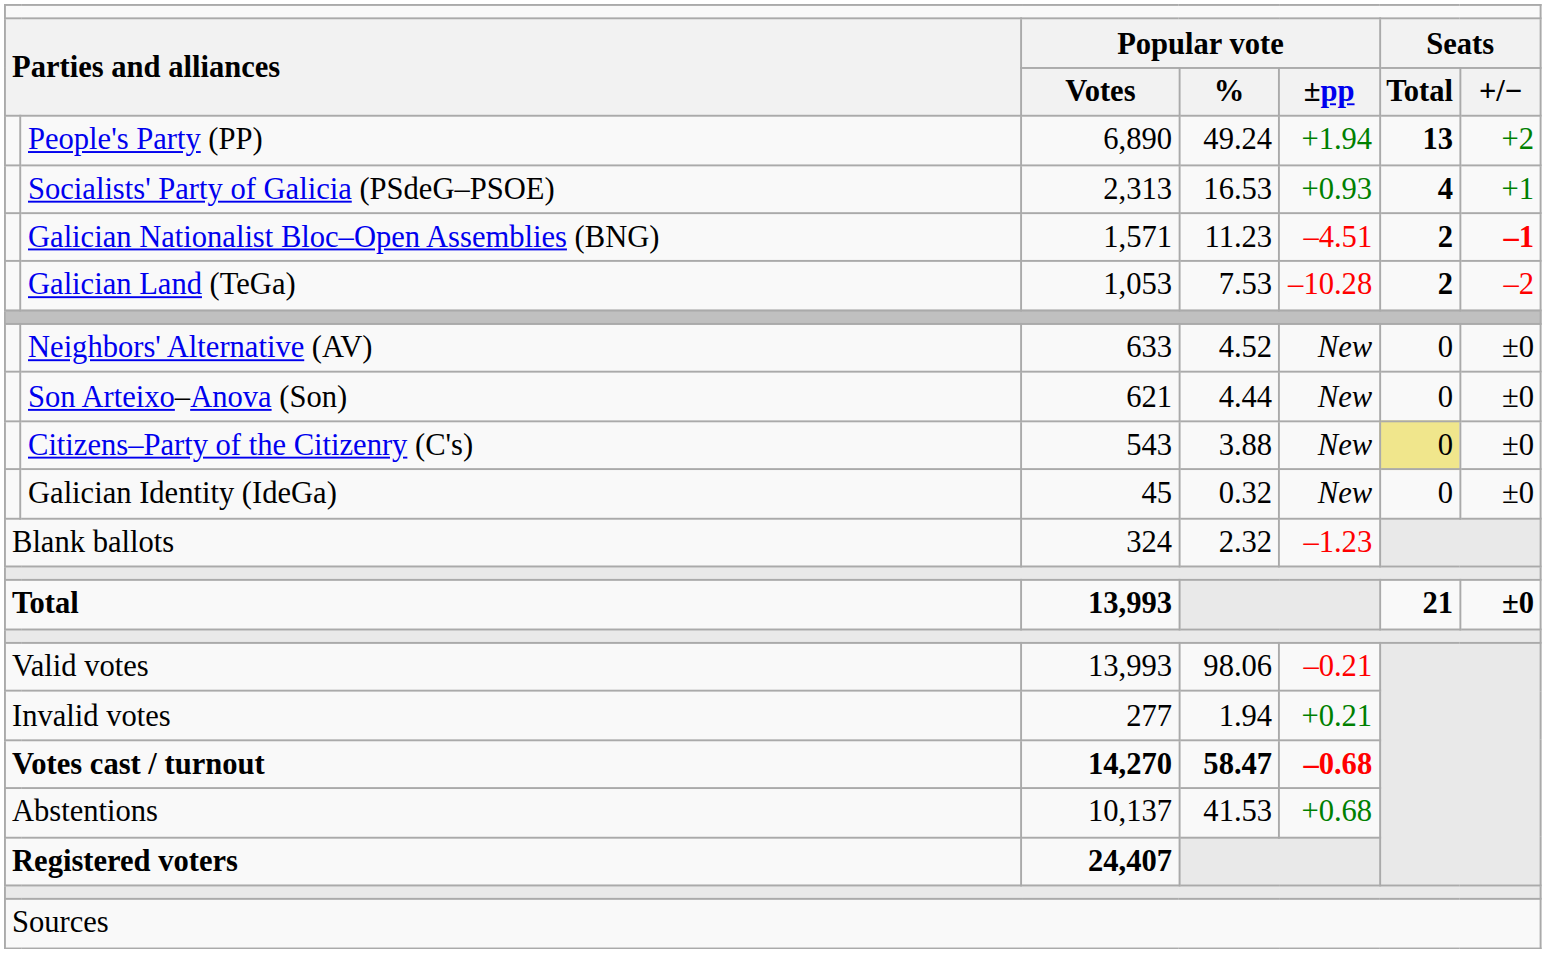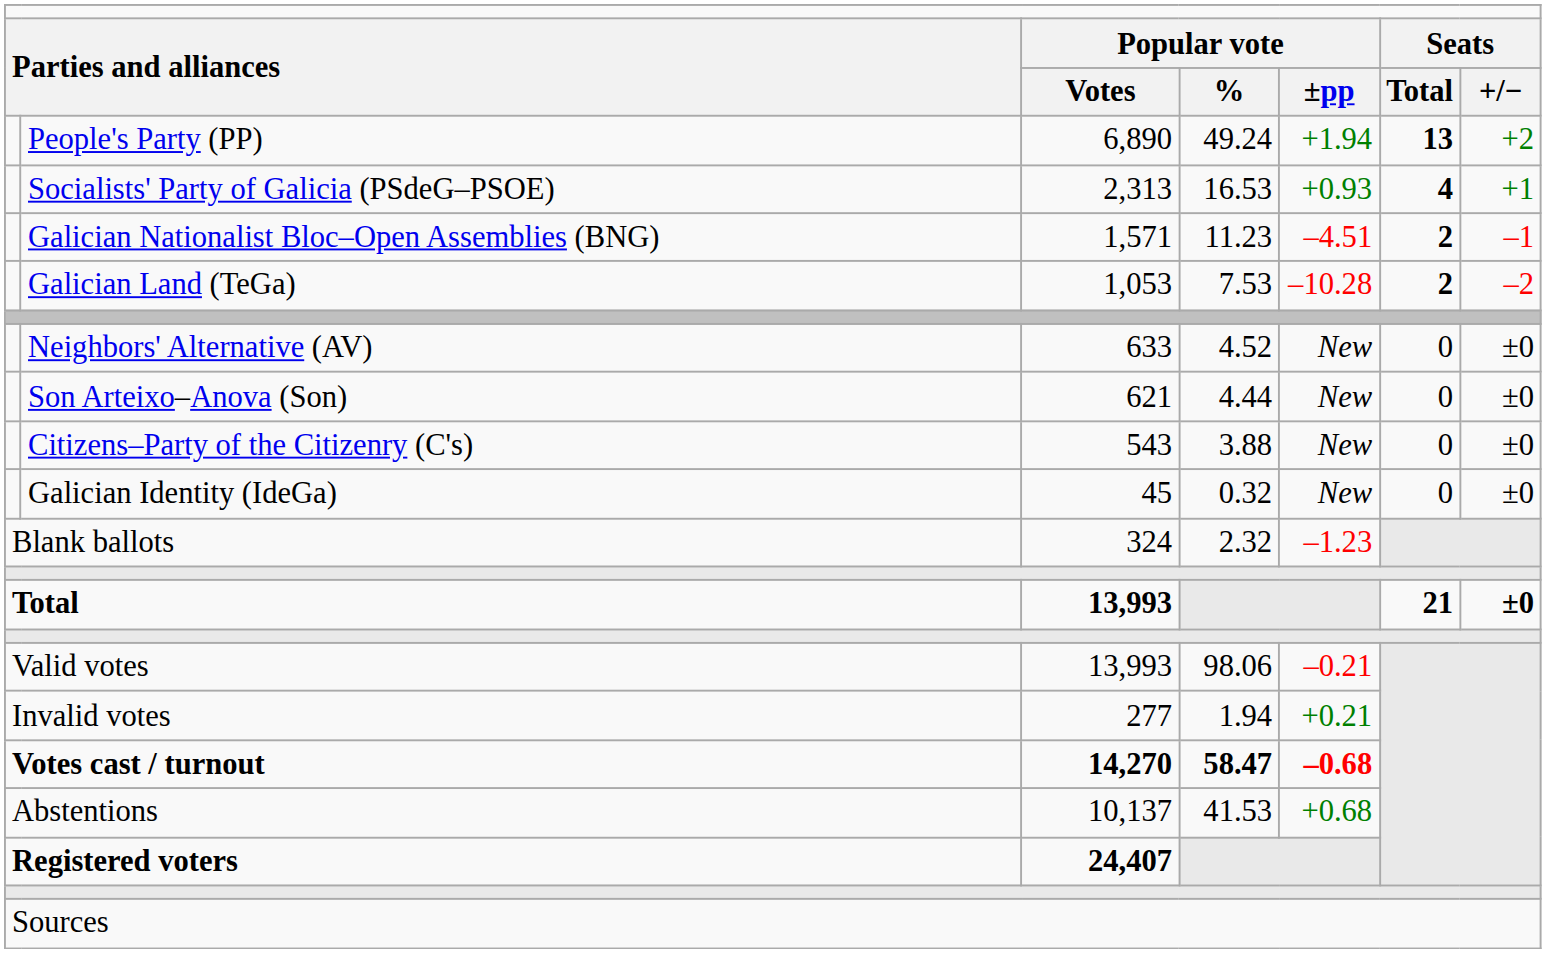(1519, 236) bold -> (1519, 236) normal
(1445, 444) khaki background -> (1445, 444) no background
